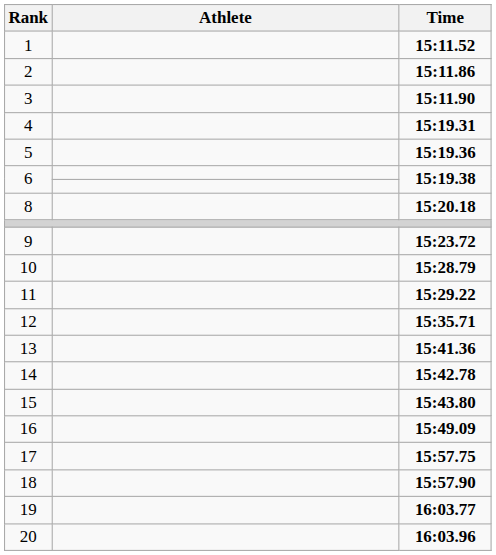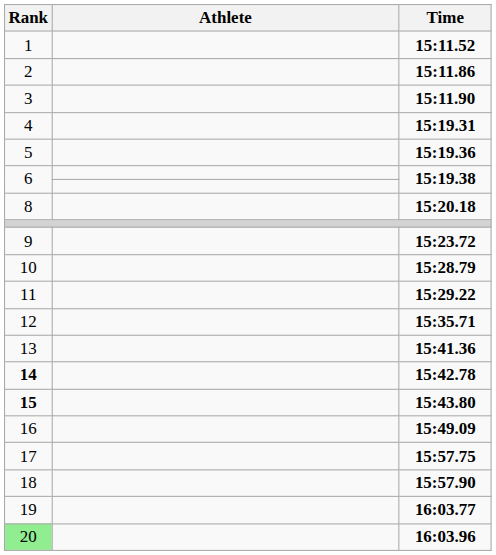(28, 375) normal -> (28, 375) bold
(28, 402) normal -> (28, 402) bold
(28, 536) no background -> (28, 536) lightgreen background
